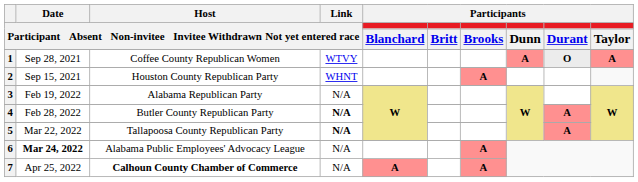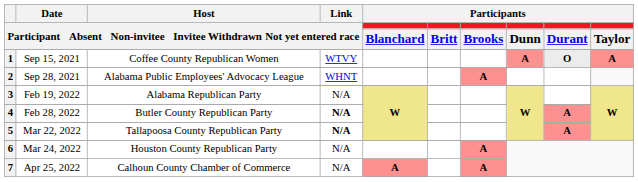(53, 58) Sep 28, 2021 -> (52, 58) Sep 15, 2021
(53, 76) Sep 15, 2021 -> (52, 76) Sep 28, 2021
(205, 76) Houston County Republican Party -> (204, 76) Alabama Public Employees' Advocacy League
(53, 149) bold -> (52, 149) normal
(205, 149) Alabama Public Employees' Advocacy League -> (204, 149) Houston County Republican Party
(205, 167) bold -> (204, 167) normal
